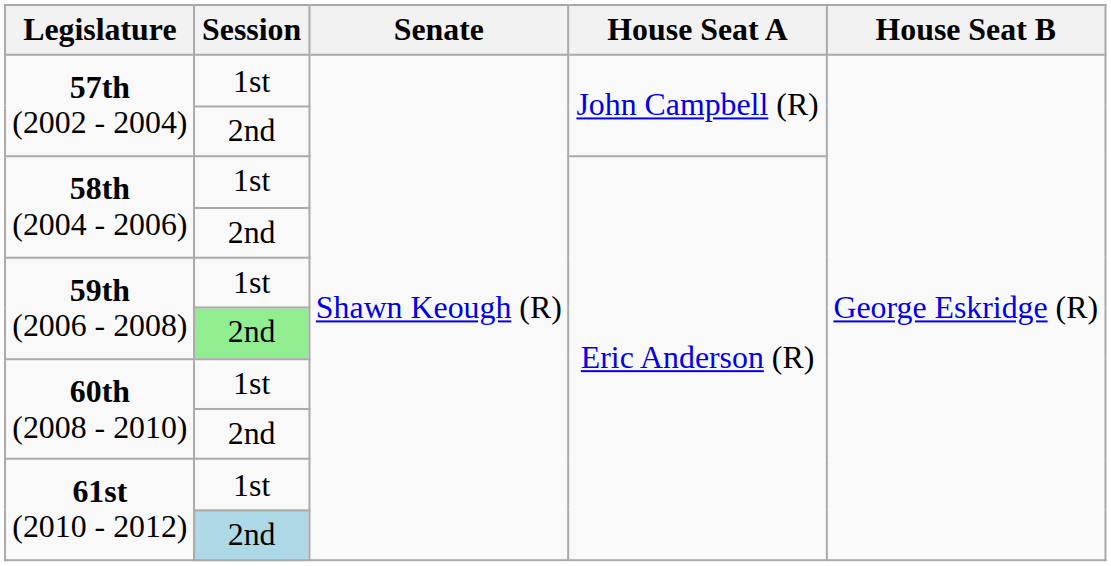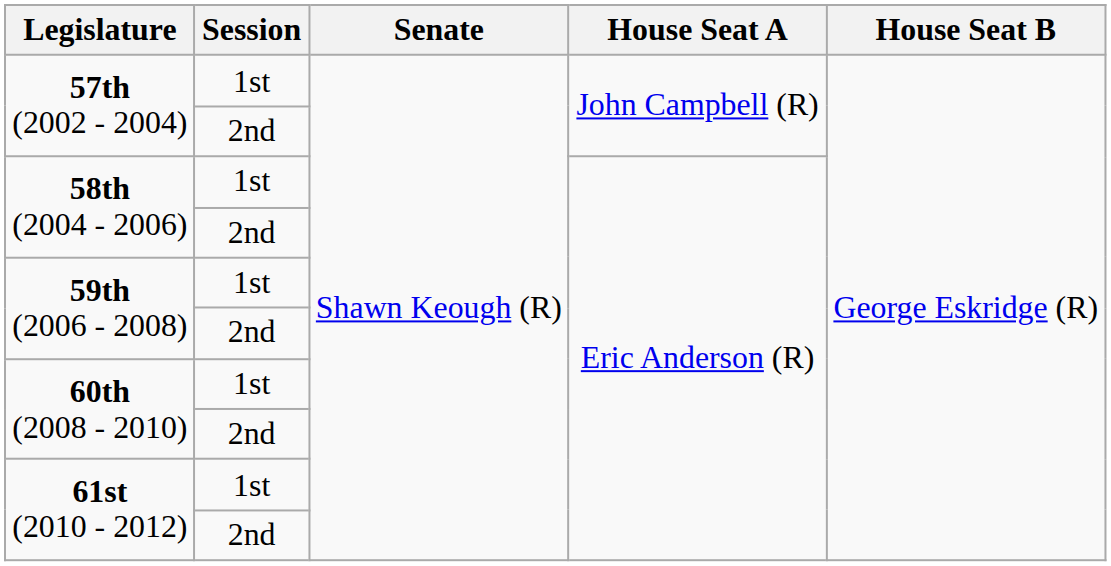(252, 332) lightgreen background -> (252, 332) no background
(252, 534) lightblue background -> (252, 534) no background
